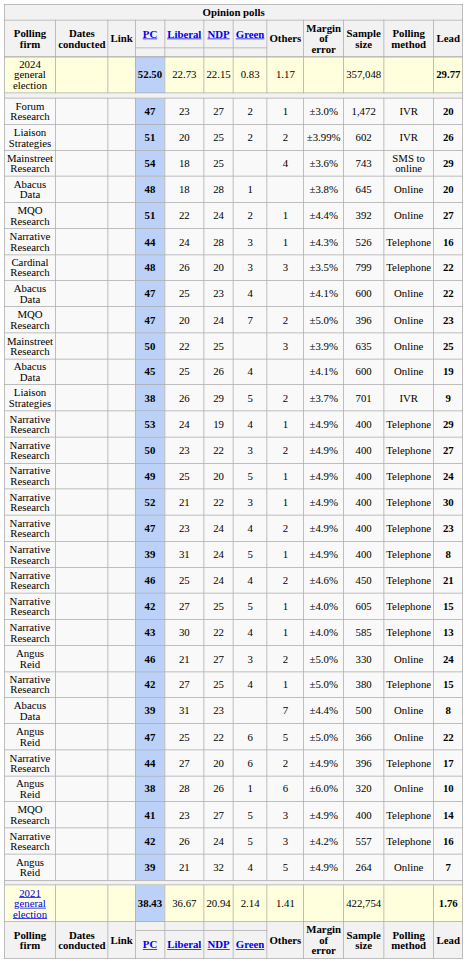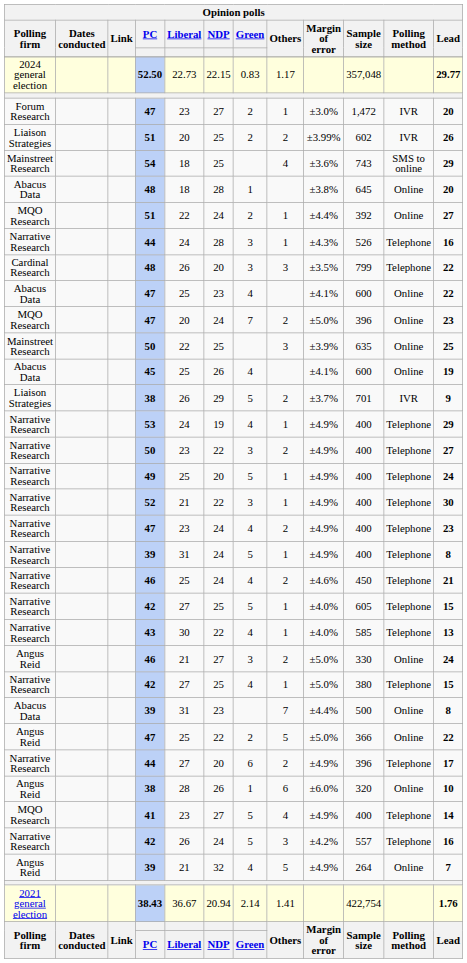(250, 737) 6 -> (250, 737) 2
(285, 815) 3 -> (285, 815) 4
